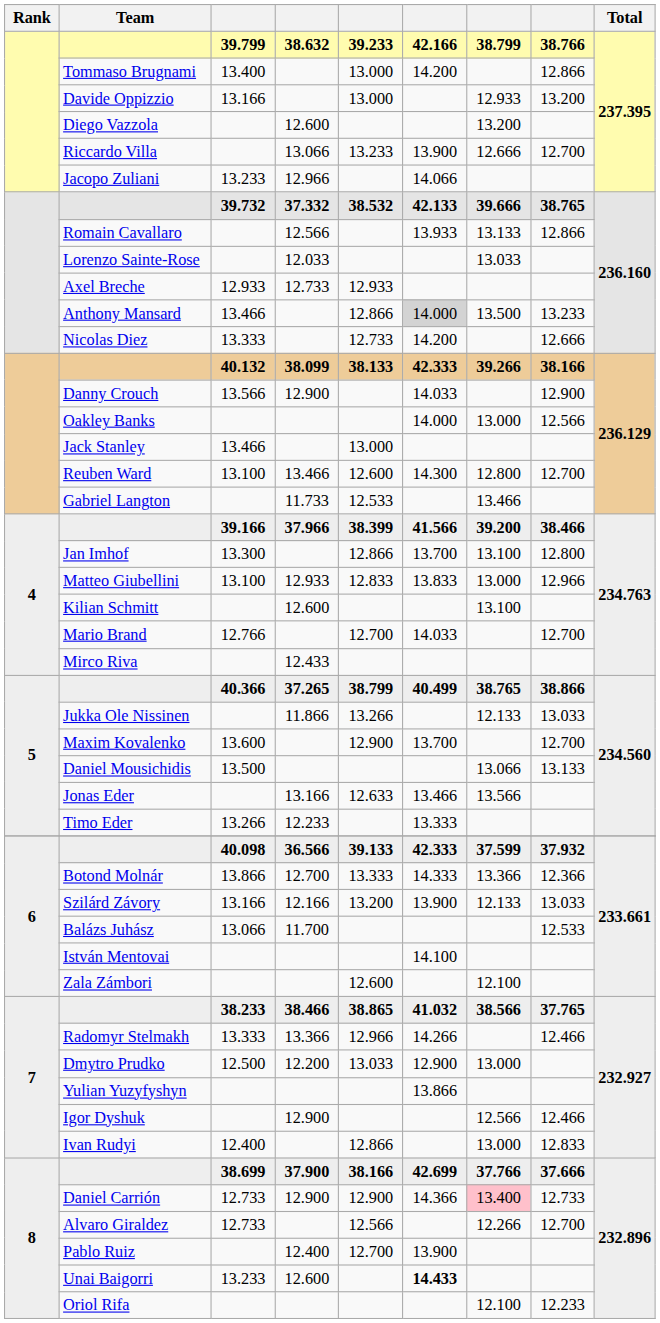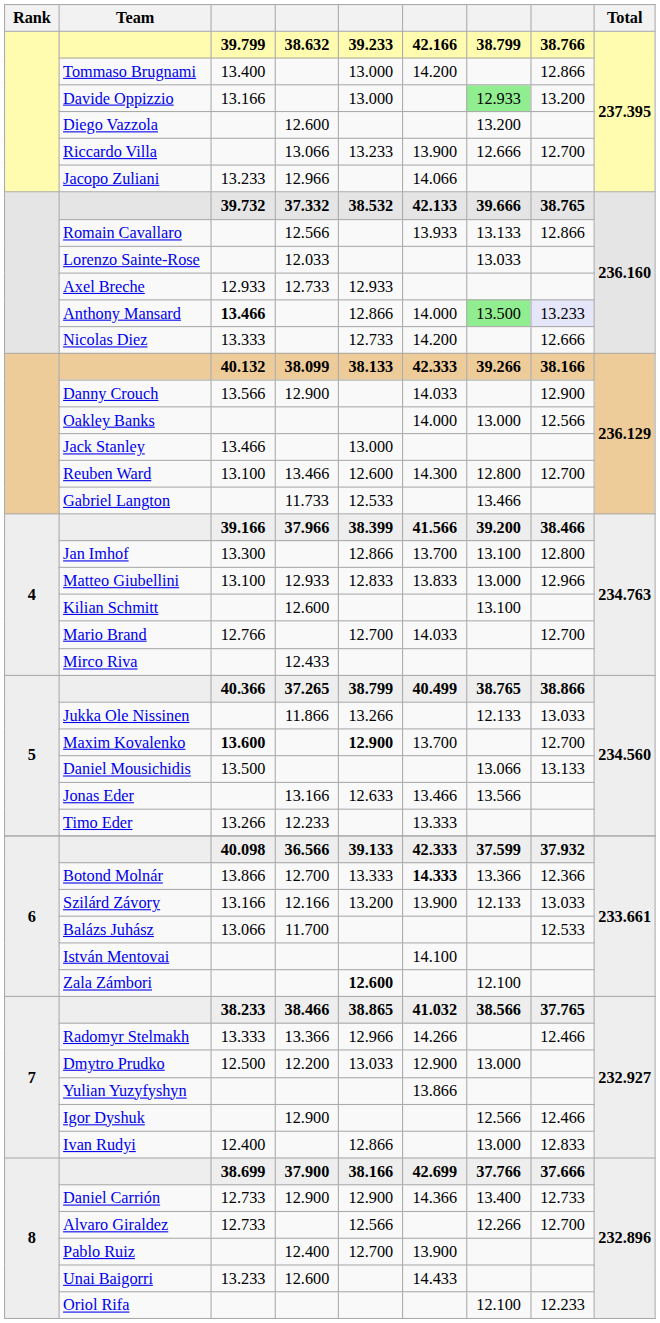(499, 98) no background -> (499, 98) lightgreen background
(243, 313) normal -> (243, 313) bold
(435, 313) lightgrey background -> (435, 313) no background
(499, 313) no background -> (499, 313) lightgreen background
(563, 313) no background -> (563, 313) lavender background
(243, 742) normal -> (243, 742) bold
(371, 742) normal -> (371, 742) bold
(435, 876) normal -> (435, 876) bold
(371, 983) normal -> (371, 983) bold
(499, 1198) pink background -> (499, 1198) no background
(435, 1278) bold -> (435, 1278) normal
